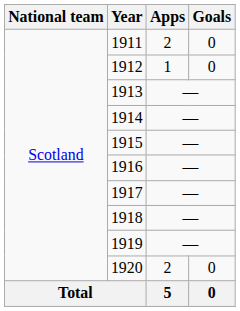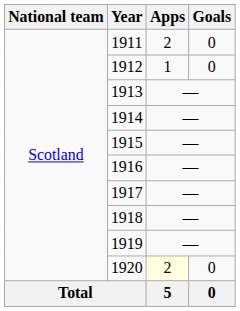(168, 268) no background -> (168, 268) lightyellow background
